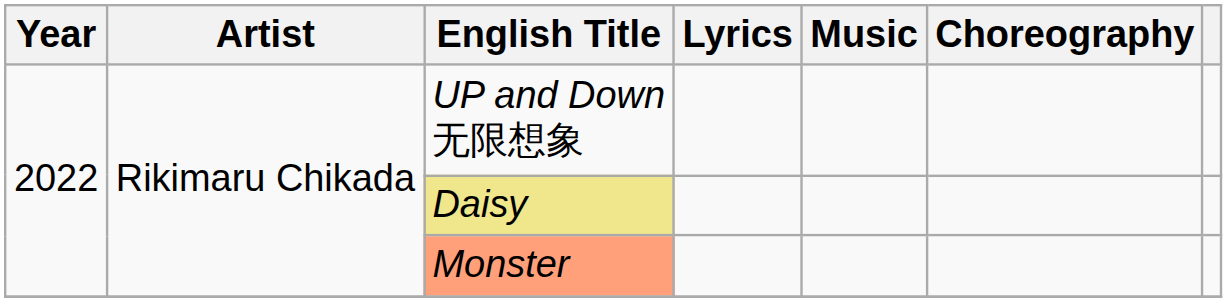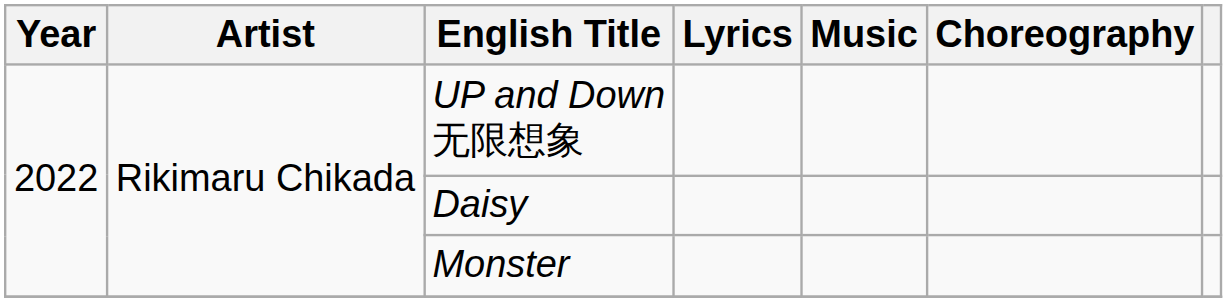(480, 204) khaki background -> (480, 204) no background
(501, 264) lightsalmon background -> (501, 264) no background
